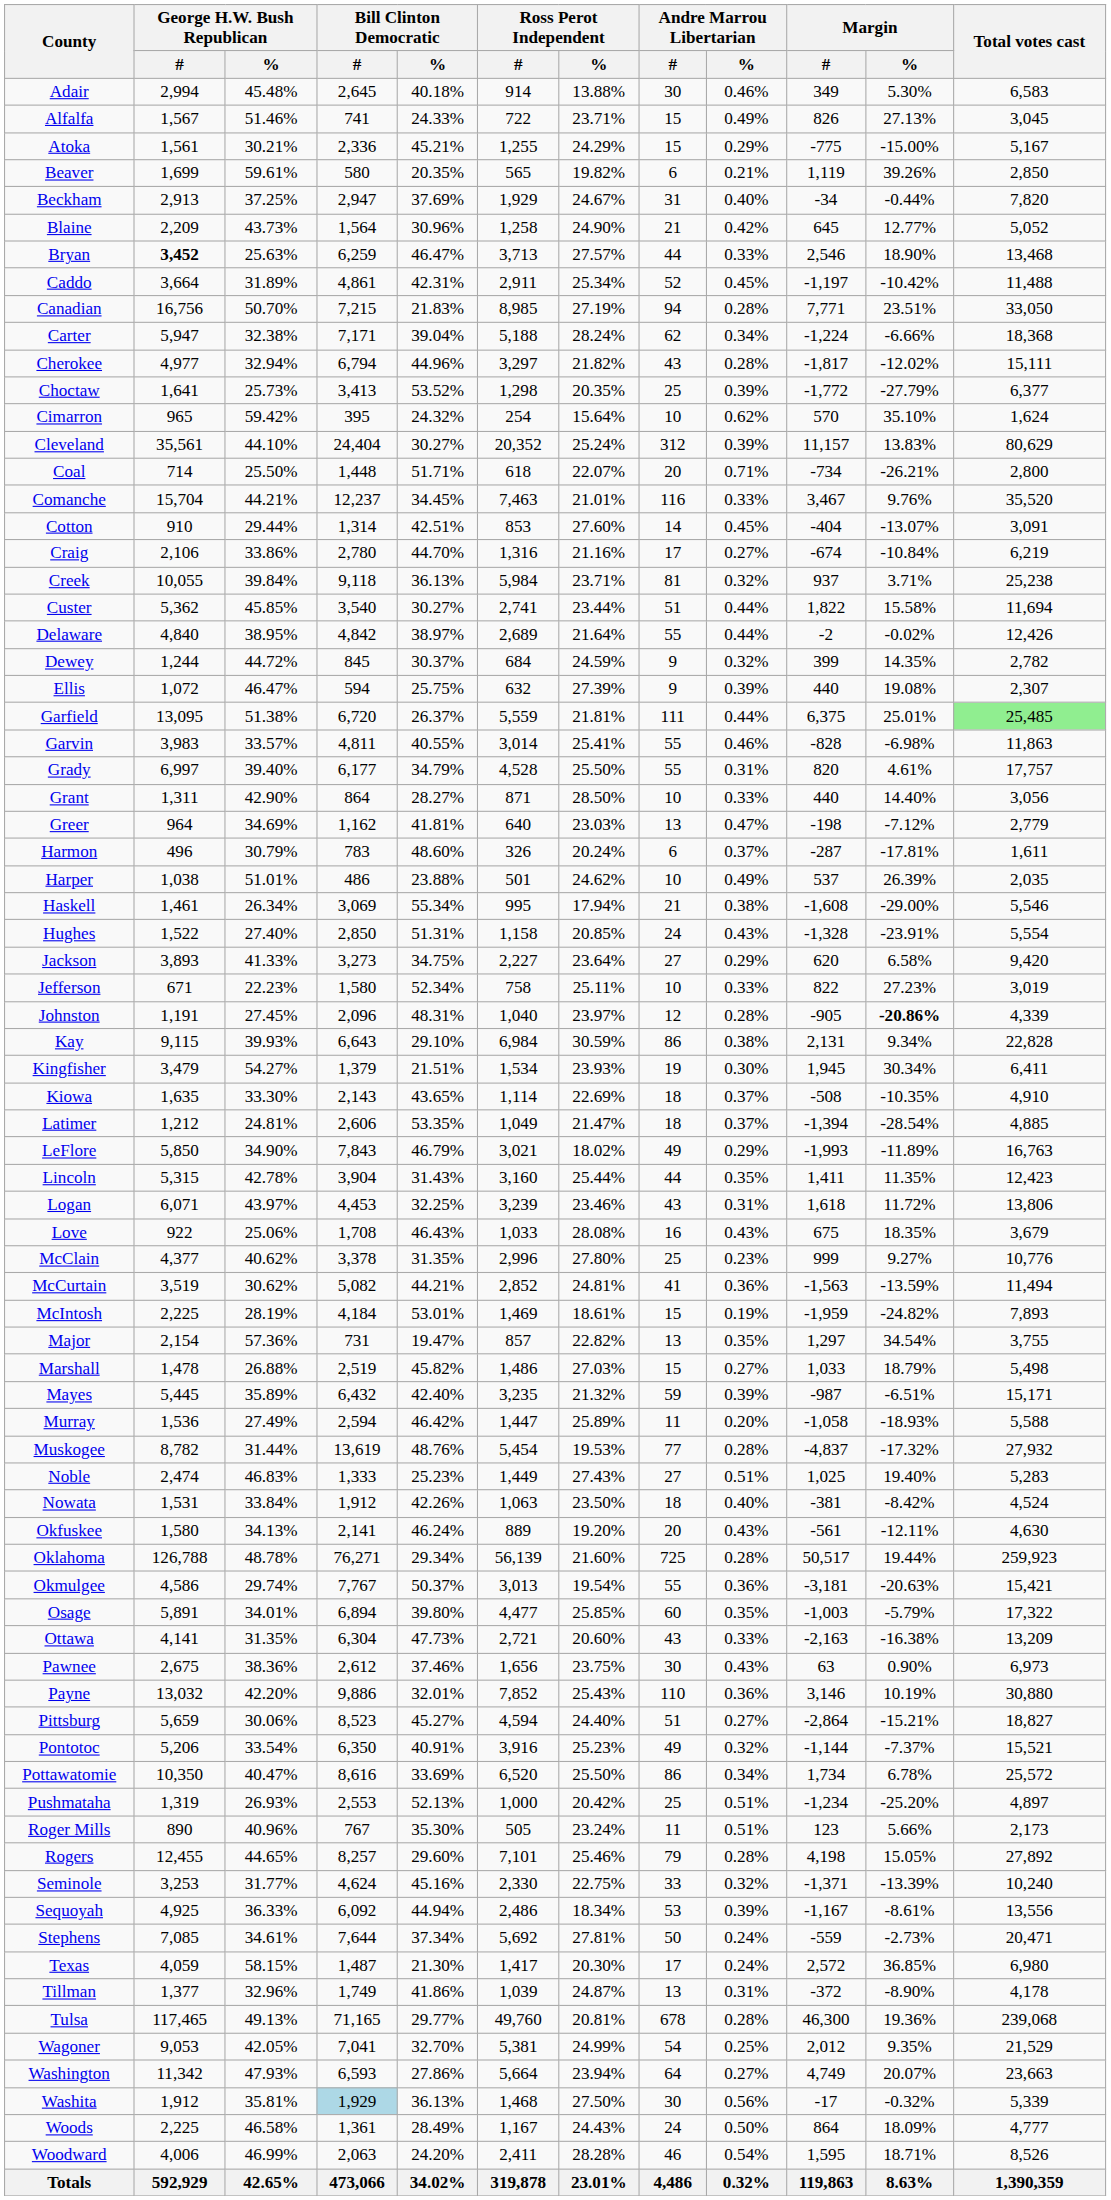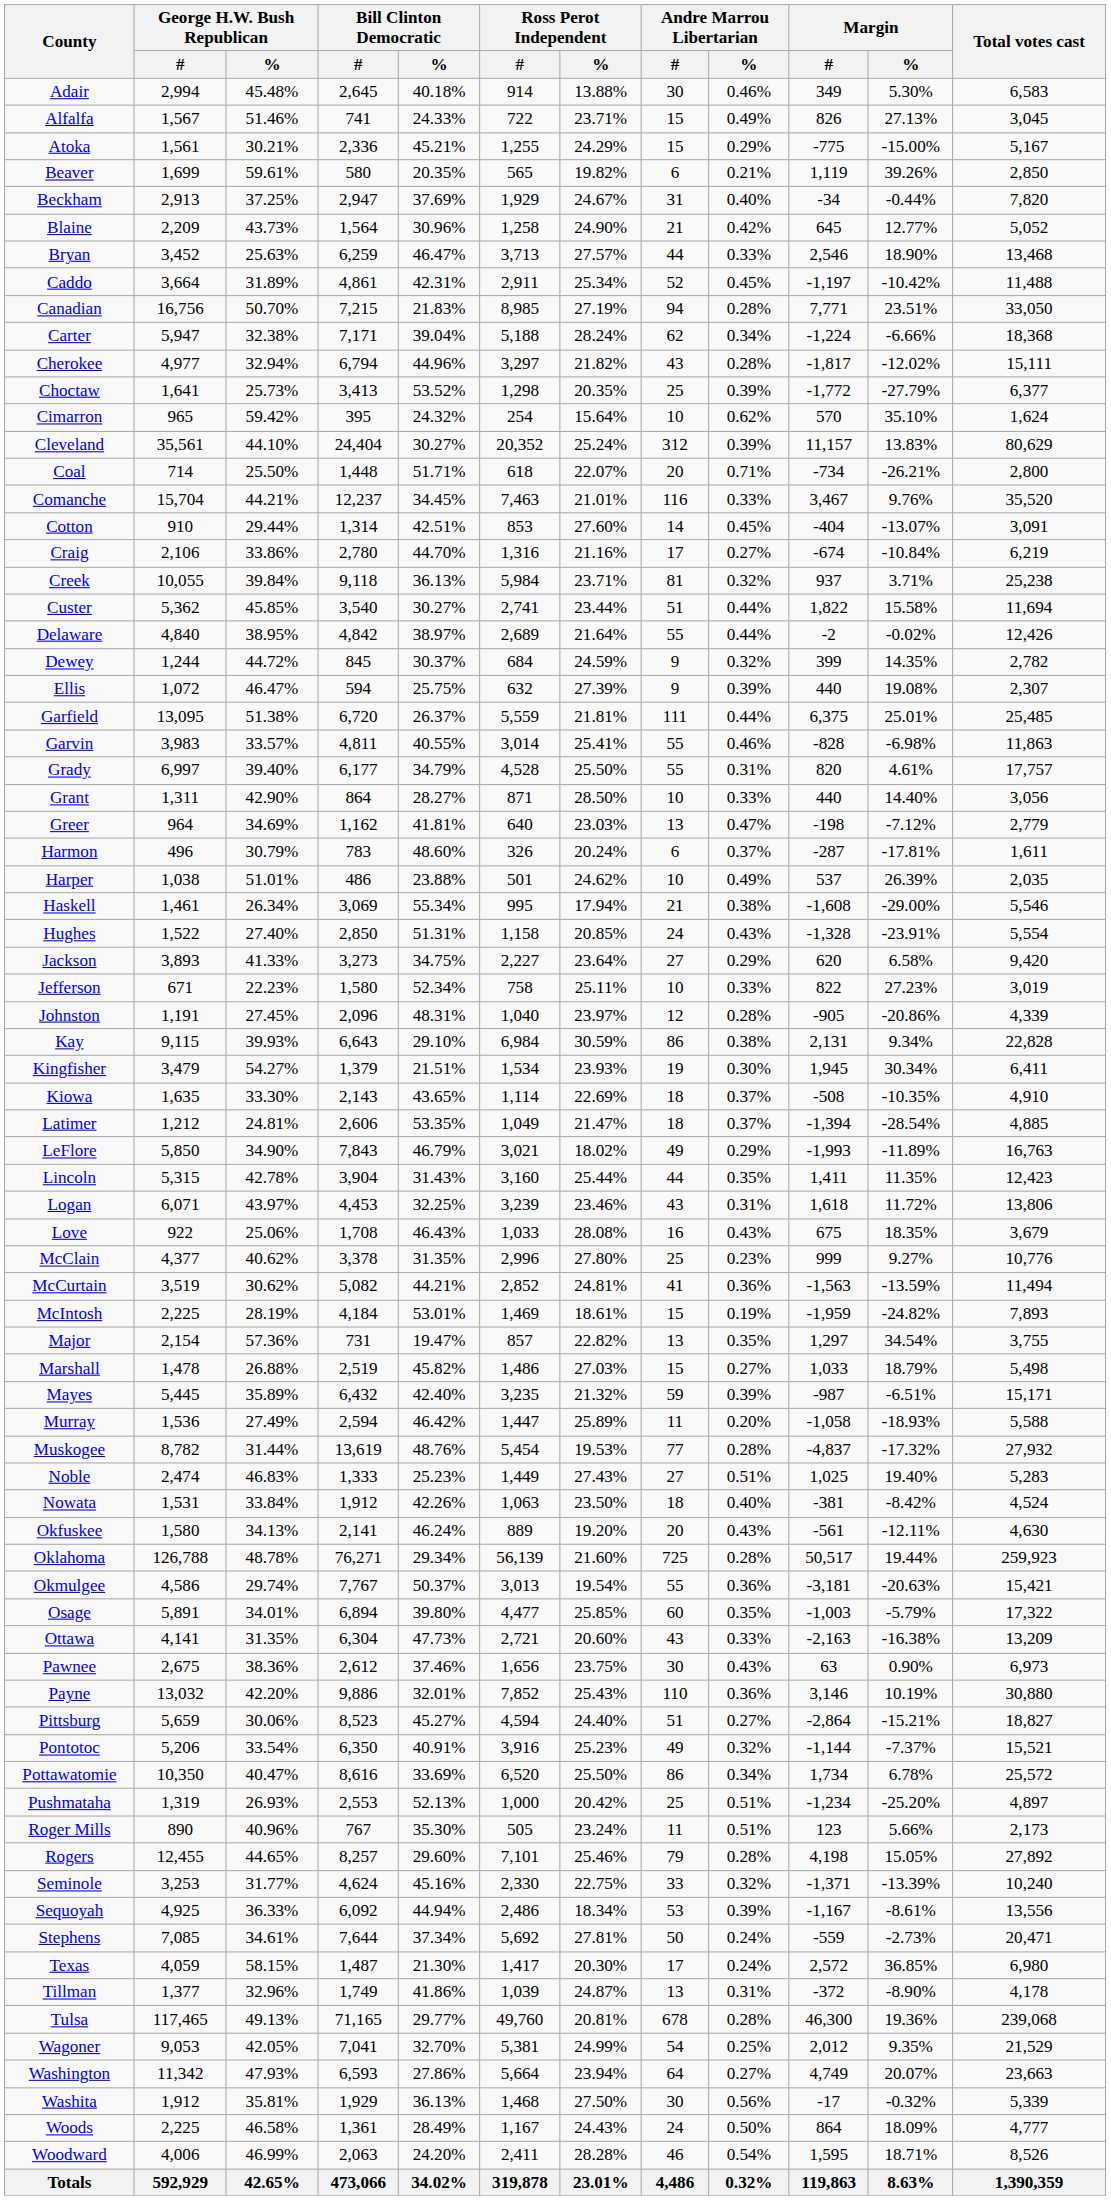(180, 254) bold -> (180, 254) normal
(1029, 716) lightgreen background -> (1029, 716) no background
(910, 1014) bold -> (911, 1014) normal
(357, 2100) lightblue background -> (358, 2100) no background
